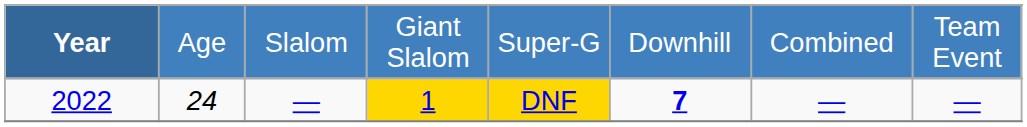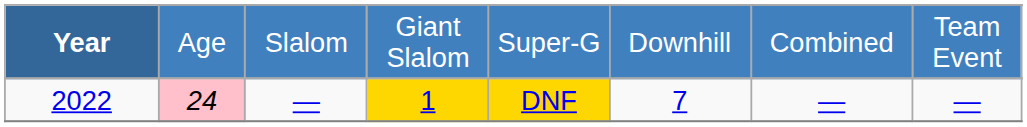(202, 100) no background -> (202, 100) pink background
(680, 100) bold -> (680, 100) normal
